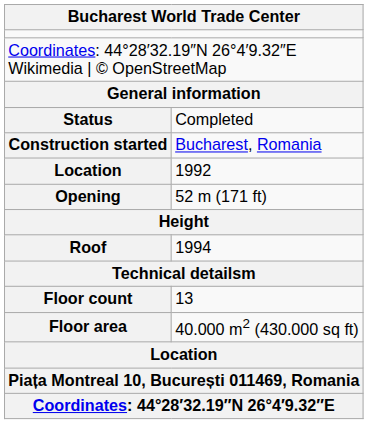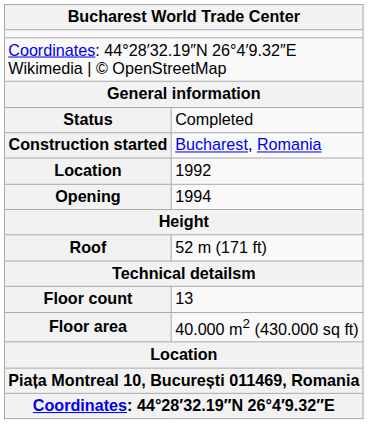(221, 196) 52 m (171 ft) -> (193, 196) 1994
(193, 247) 1994 -> (221, 247) 52 m (171 ft)
